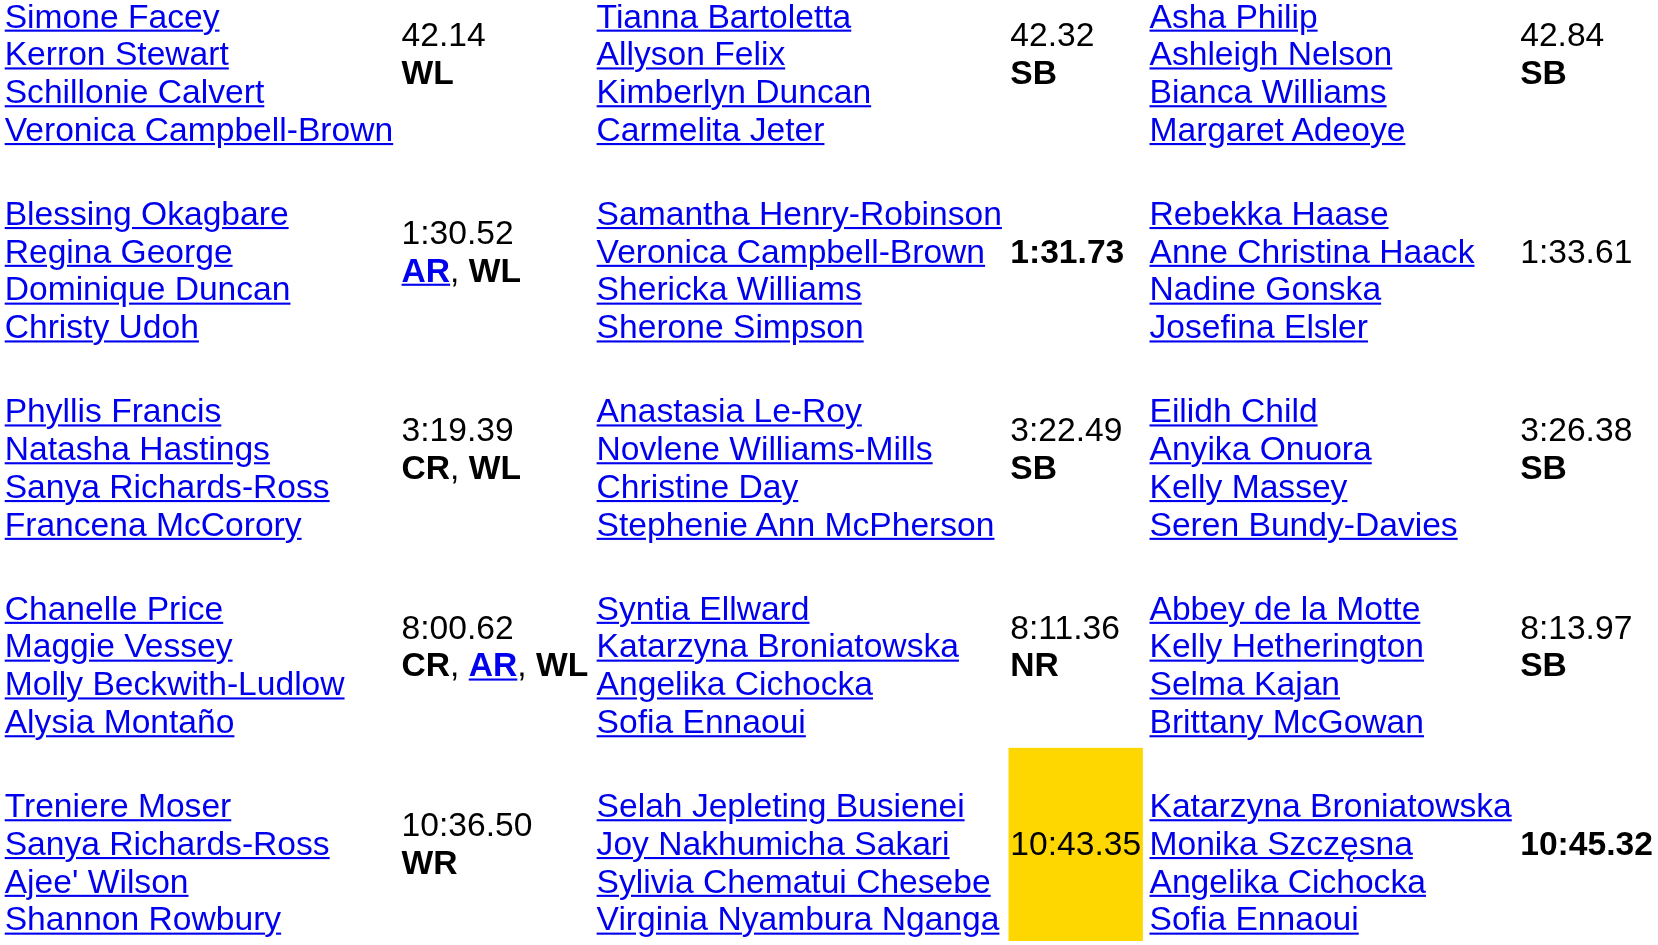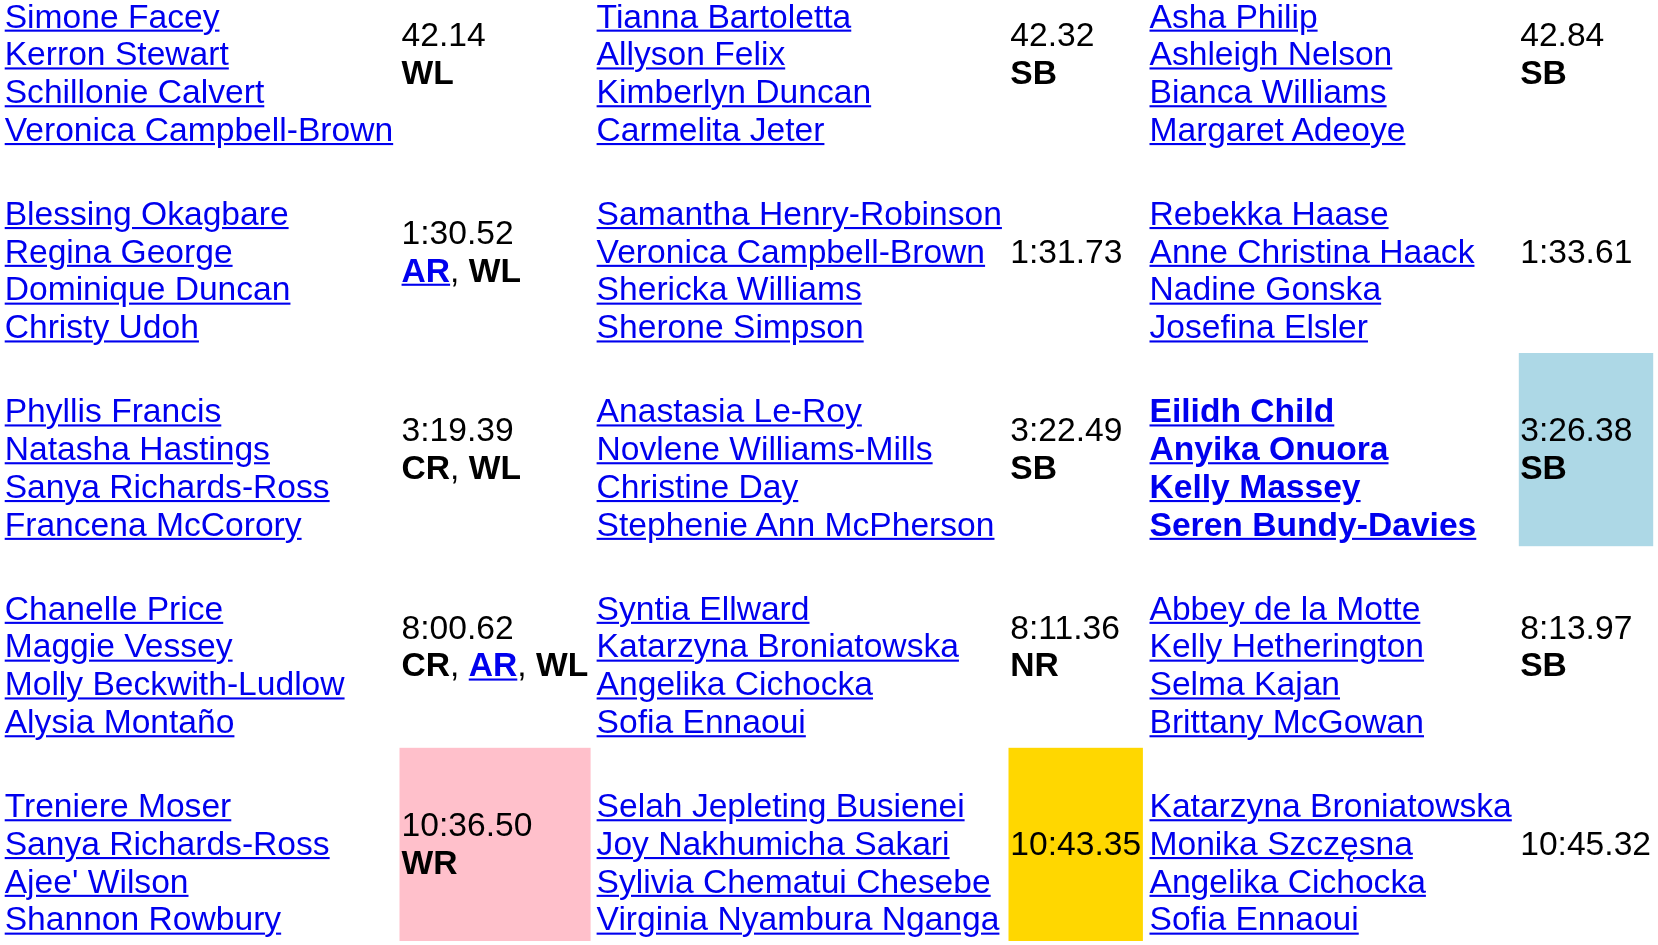(1067, 251) bold -> (1066, 251) normal
(1304, 467) normal -> (1313, 467) bold
(1576, 449) no background -> (1576, 449) lightblue background
(467, 843) no background -> (467, 843) pink background
(1587, 843) bold -> (1586, 843) normal
